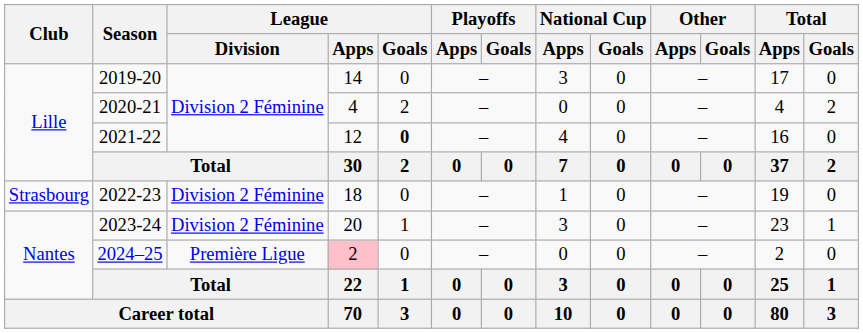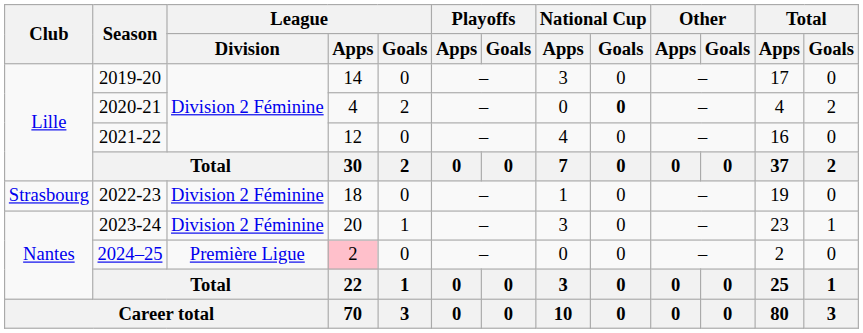(621, 107) normal -> (621, 107) bold
(405, 136) bold -> (405, 136) normal
